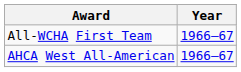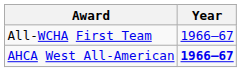(207, 56) normal -> (207, 56) bold
